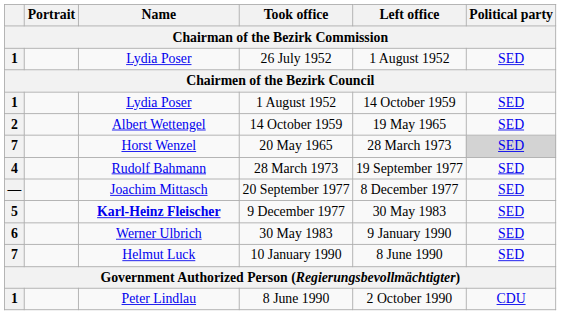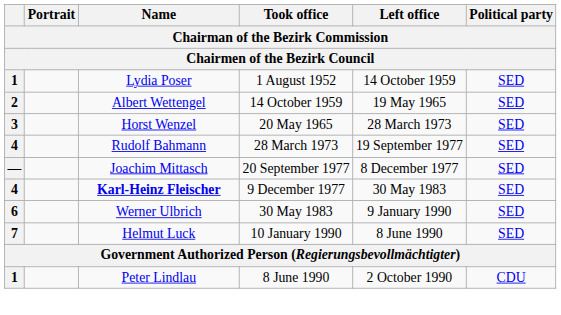- row: (296, 59)
(14, 146) 7 -> (14, 124) 3
(511, 146) lightgrey background -> (511, 124) no background
(14, 211) 5 -> (14, 189) 4
